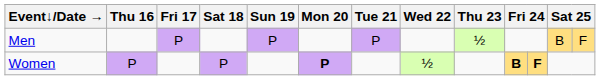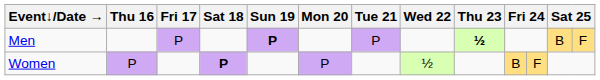(272, 40) normal -> (272, 40) bold
(480, 40) normal -> (480, 40) bold
(223, 63) normal -> (223, 63) bold
(325, 63) bold -> (325, 63) normal
(516, 63) bold -> (516, 63) normal
(538, 63) bold -> (537, 63) normal
